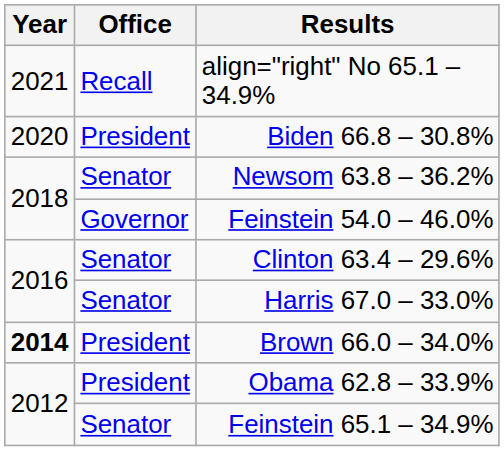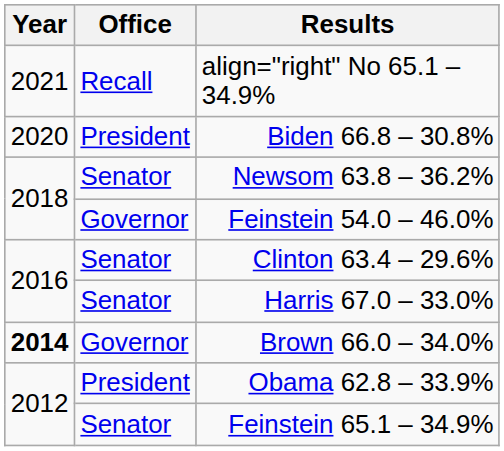(135, 341) President -> (134, 341) Governor
